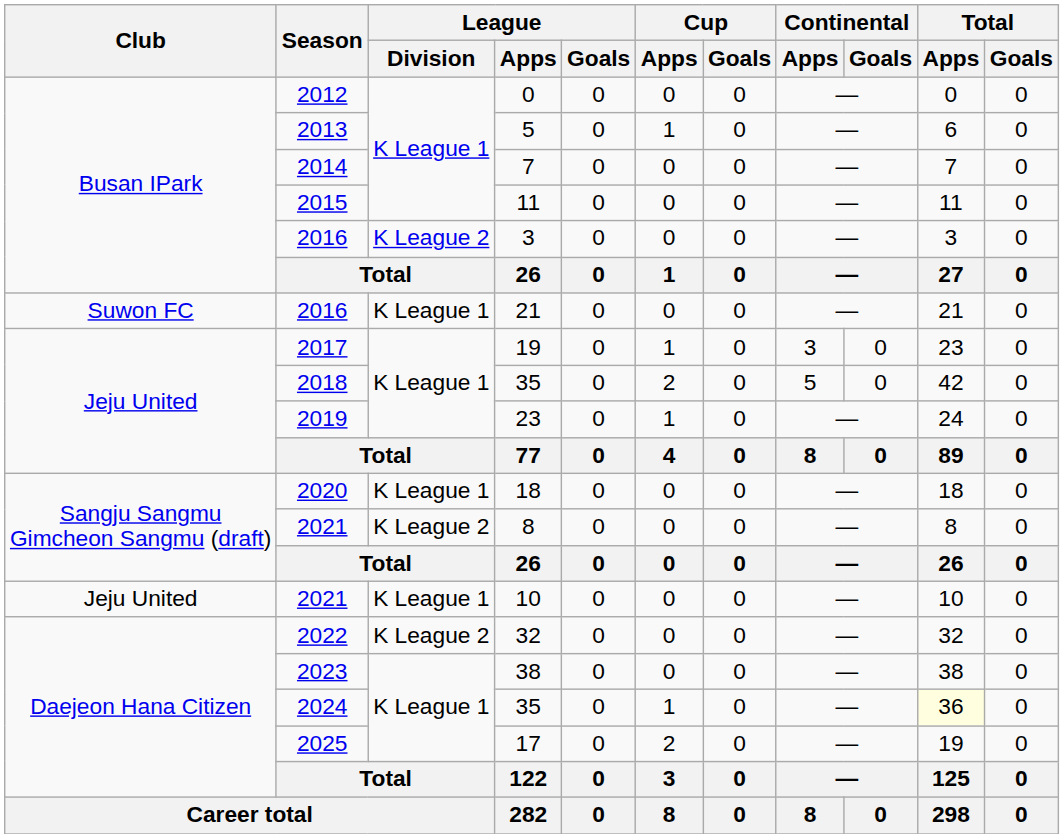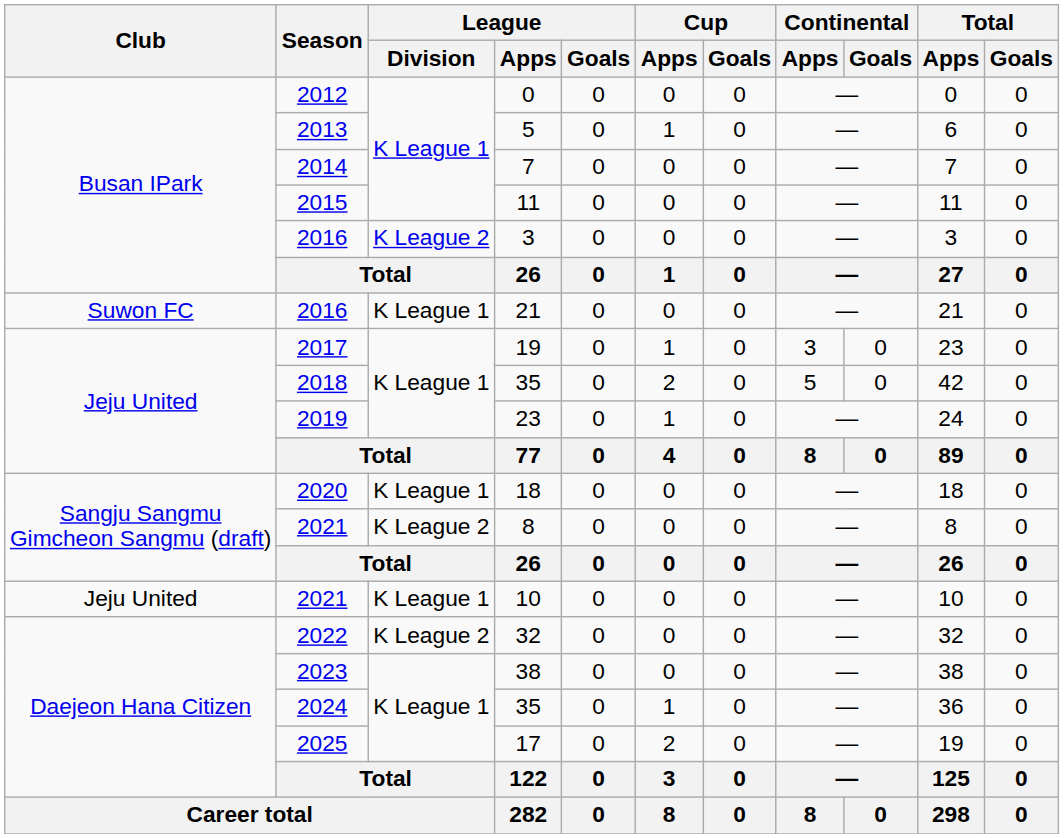(951, 707) lightyellow background -> (951, 707) no background
